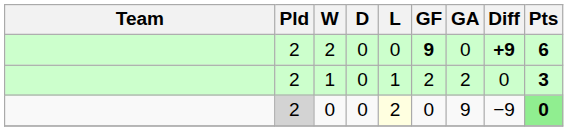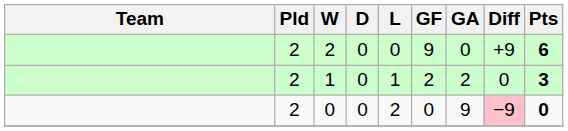(429, 49) bold -> (429, 49) normal
(504, 49) bold -> (504, 49) normal
(294, 110) lightgrey background -> (294, 110) no background
(395, 110) lightyellow background -> (395, 110) no background
(504, 110) no background -> (504, 110) pink background
(544, 110) lightgreen background -> (544, 110) no background
